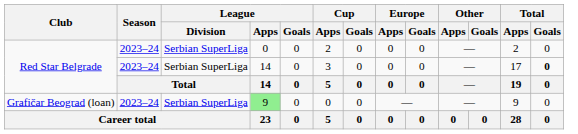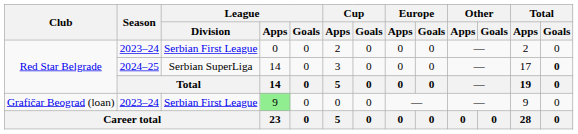(206, 48) Serbian SuperLiga -> (211, 48) Serbian First League
(139, 66) 2023–24 -> (139, 66) 2024–25
(206, 102) Serbian SuperLiga -> (211, 102) Serbian First League
